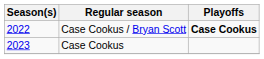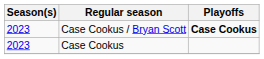(18, 29) 2022 -> (18, 29) 2023
